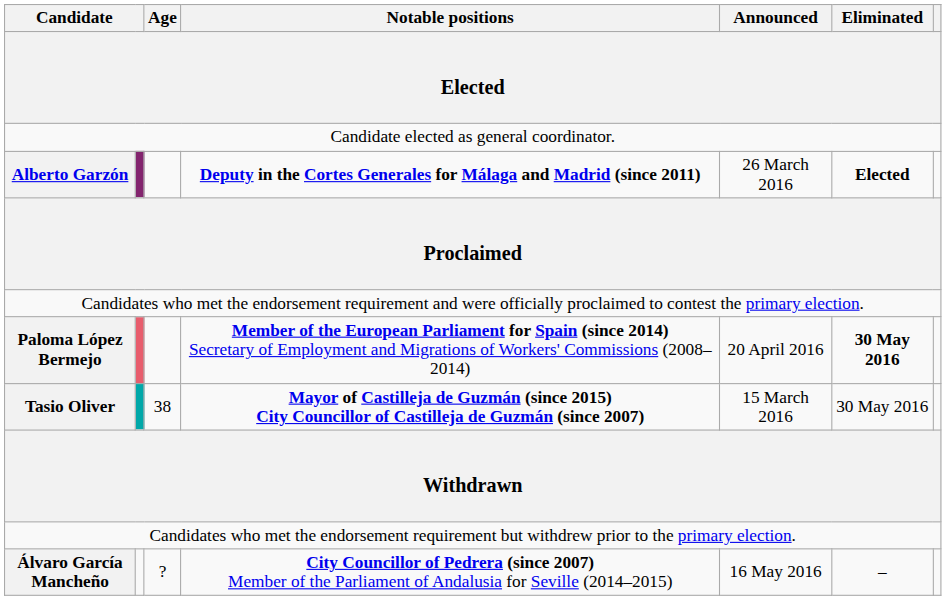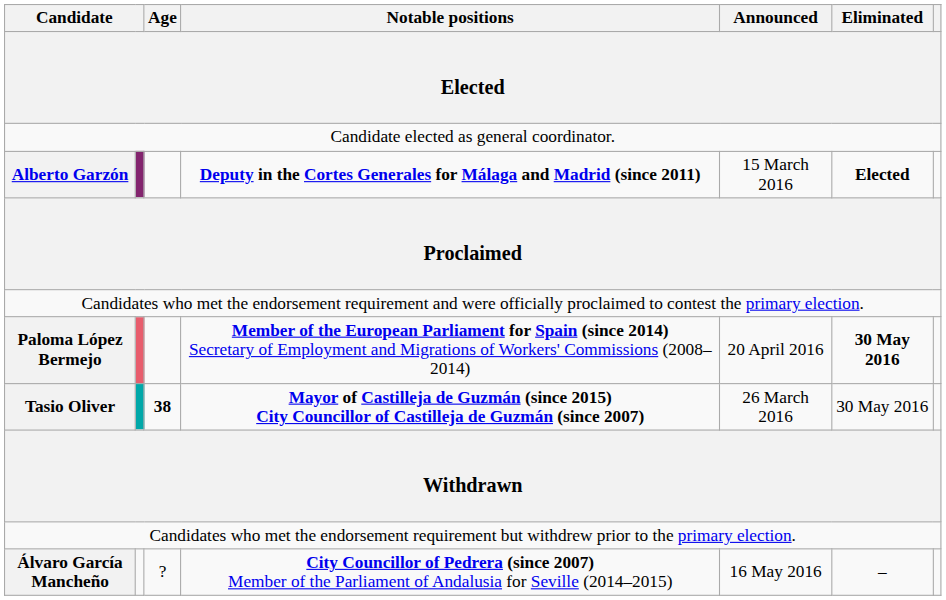(776, 174) 26 March 2016 -> (776, 174) 15 March 2016
(162, 406) normal -> (162, 406) bold
(776, 406) 15 March 2016 -> (776, 406) 26 March 2016
